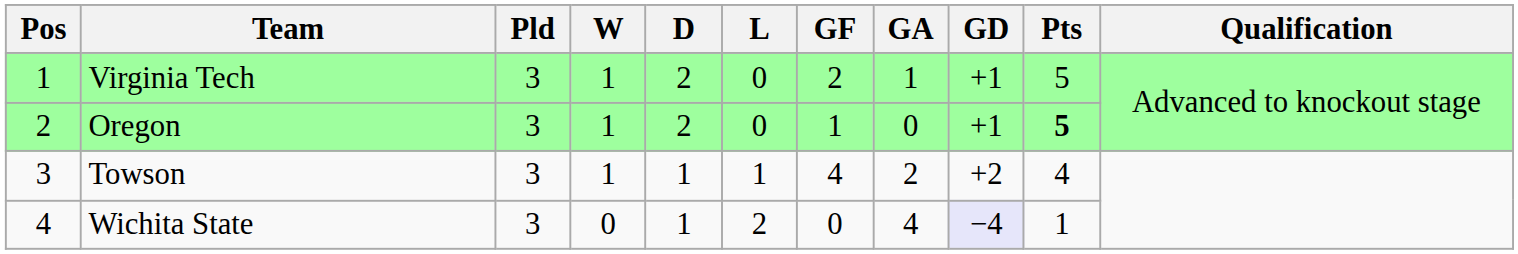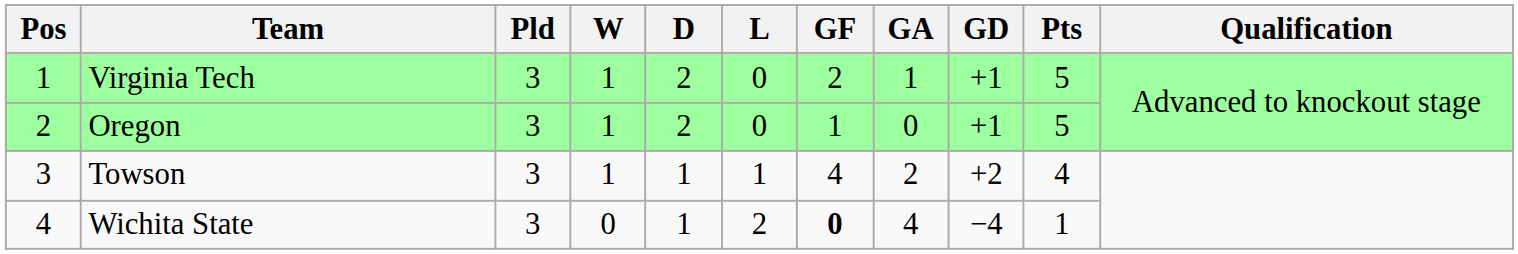(1062, 126) bold -> (1062, 126) normal
(835, 223) normal -> (835, 223) bold
(986, 223) lavender background -> (986, 223) no background
